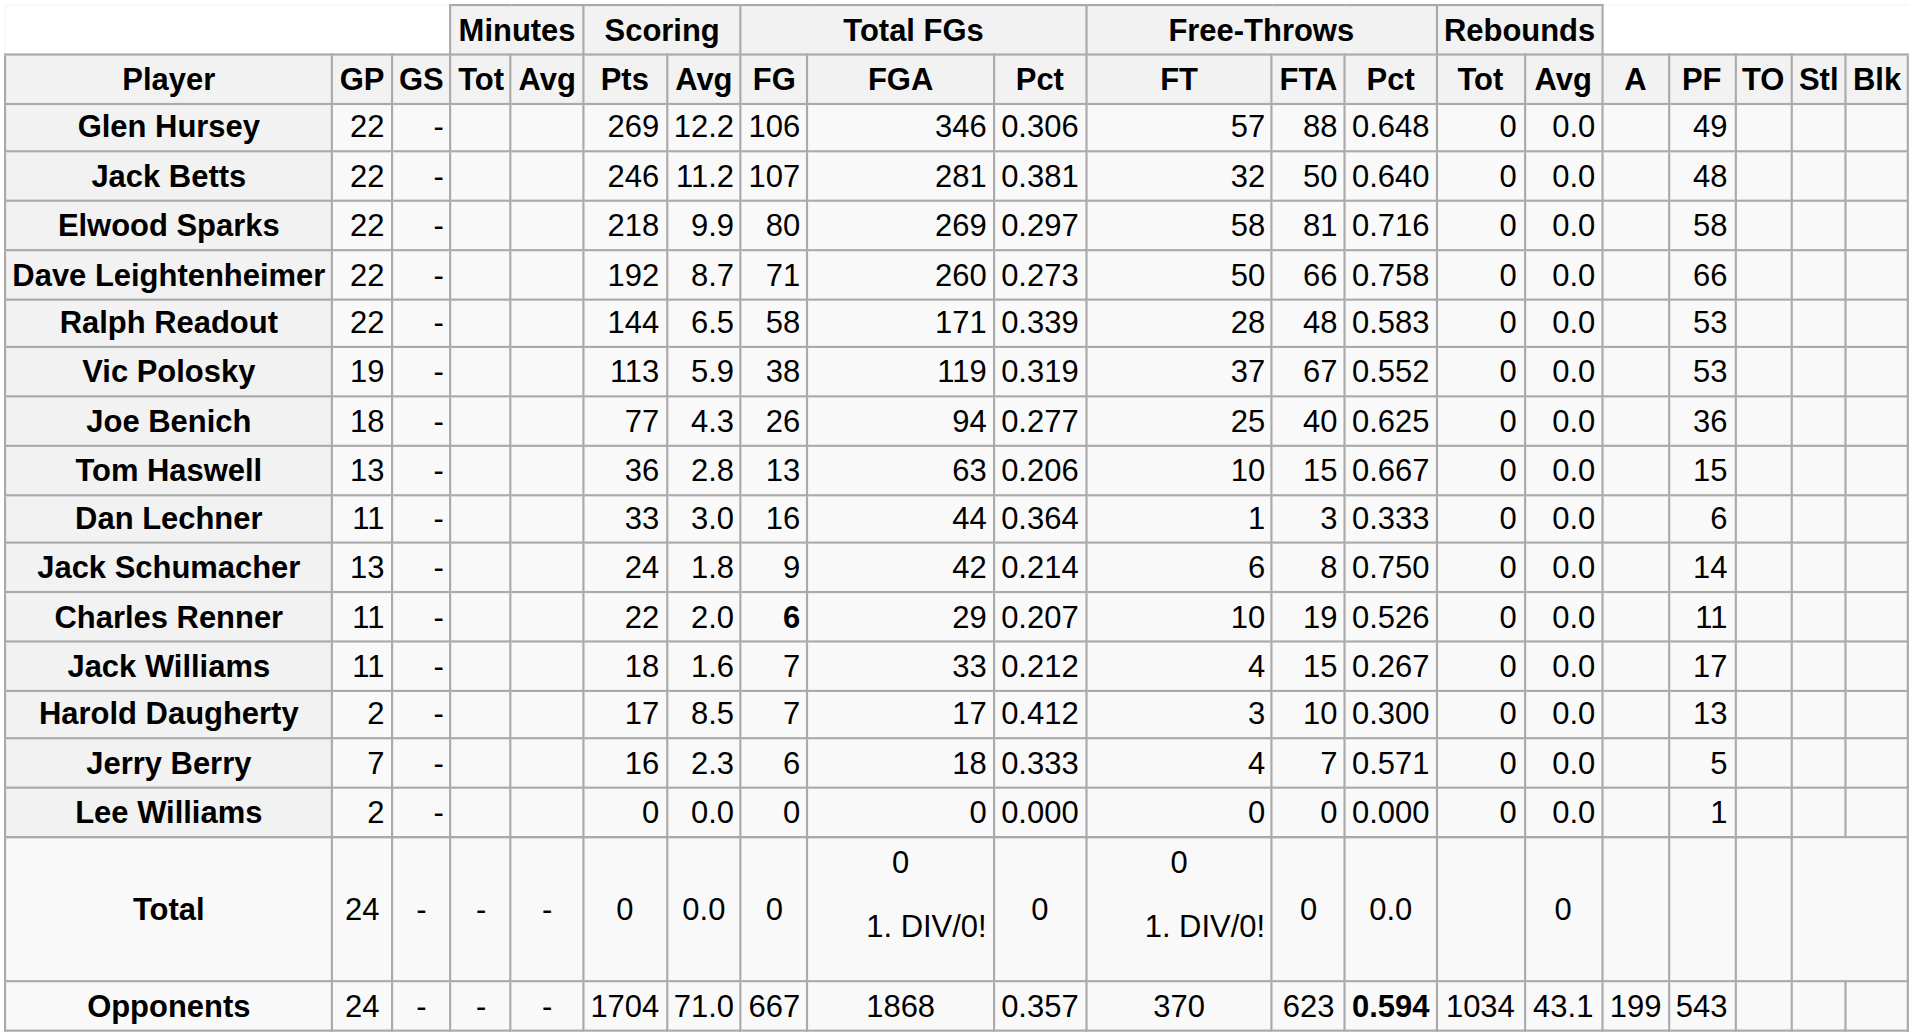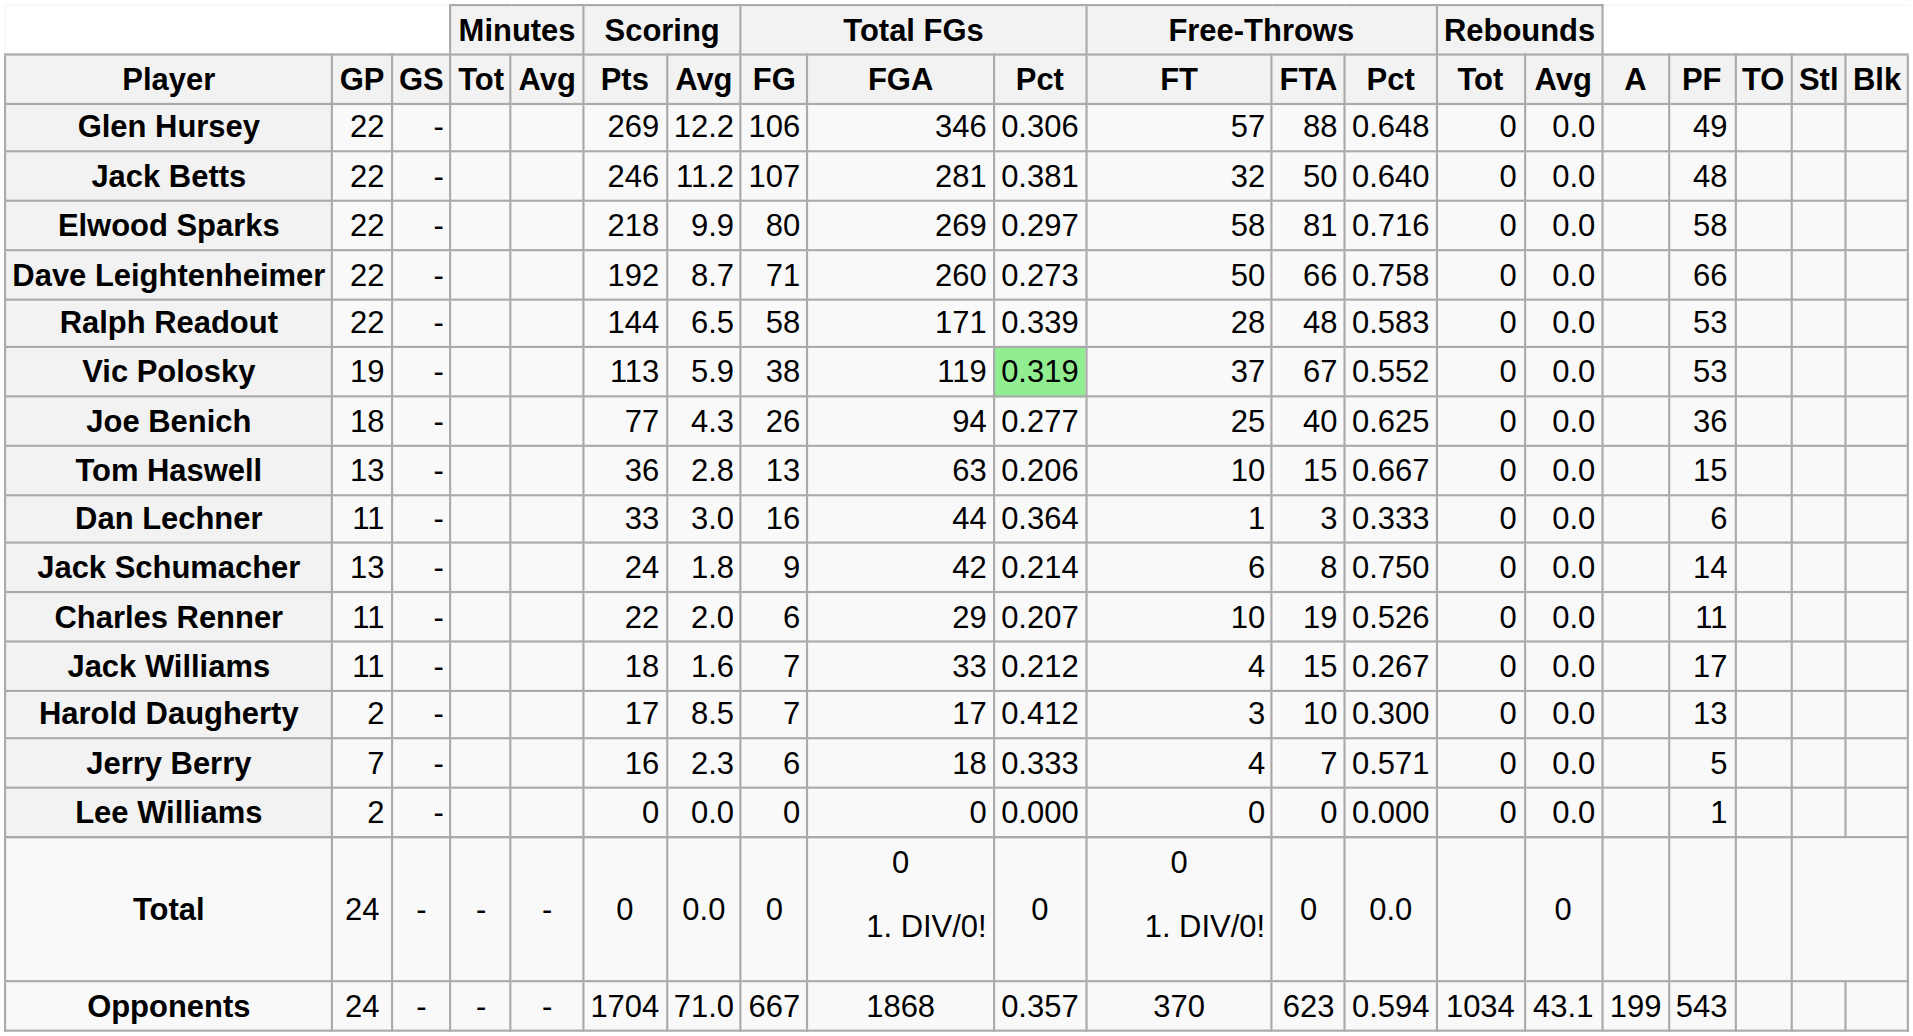(1040, 372) no background -> (1040, 372) lightgreen background
(792, 617) bold -> (792, 617) normal
(1391, 1007) bold -> (1391, 1007) normal
